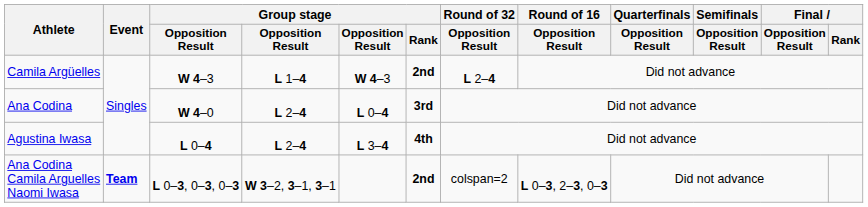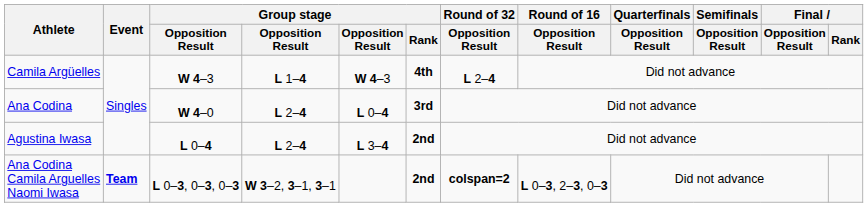(423, 72) 2nd -> (423, 72) 4th
(423, 139) 4th -> (423, 139) 2nd
(479, 179) normal -> (479, 179) bold
